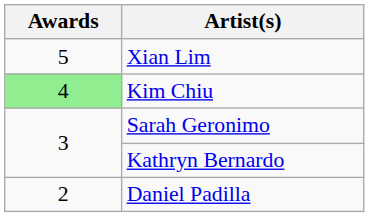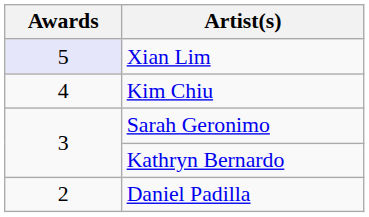(63, 56) no background -> (63, 56) lavender background
(63, 90) lightgreen background -> (63, 90) no background
